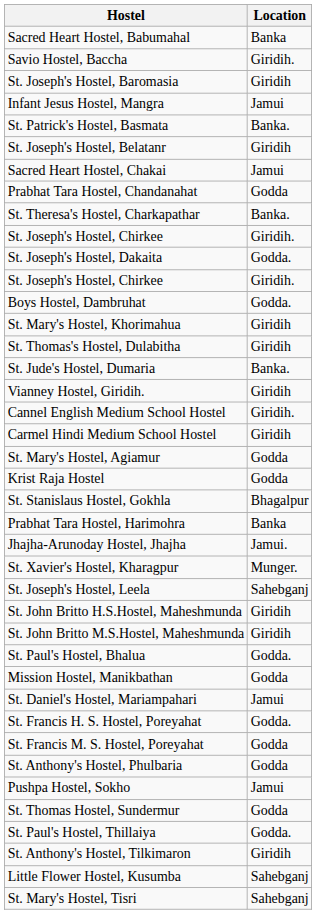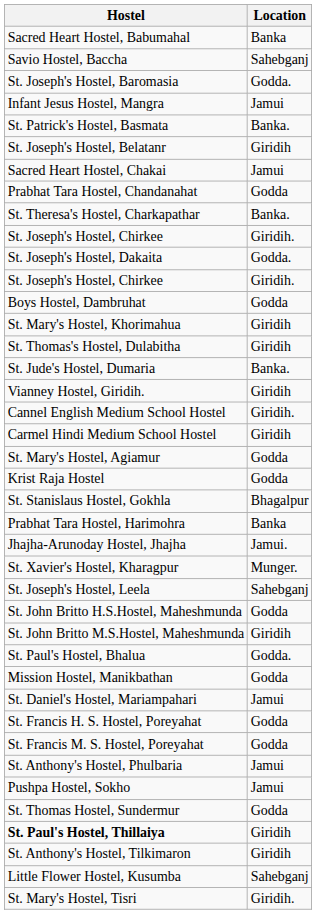(273, 59) Giridih. -> (280, 59) Sahebganj
(271, 81) Giridih -> (271, 81) Godda.
(271, 302) Godda. -> (269, 302) Godda
(271, 611) Giridih -> (269, 611) Godda
(271, 721) Godda. -> (269, 721) Godda
(269, 766) Godda -> (267, 766) Jamui
(82, 832) normal -> (86, 832) bold
(271, 832) Godda. -> (271, 832) Giridih
(280, 898) Sahebganj -> (273, 898) Giridih.
